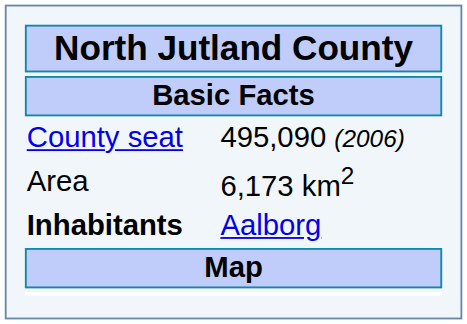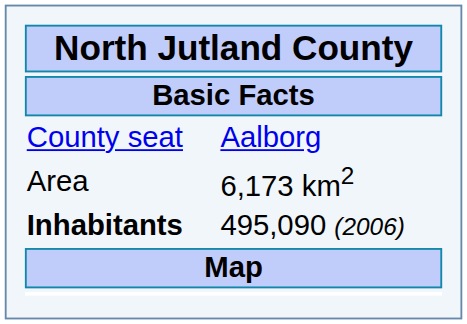(313, 137) 495,090 (2006) -> (271, 137) Aalborg
(271, 226) Aalborg -> (313, 226) 495,090 (2006)
